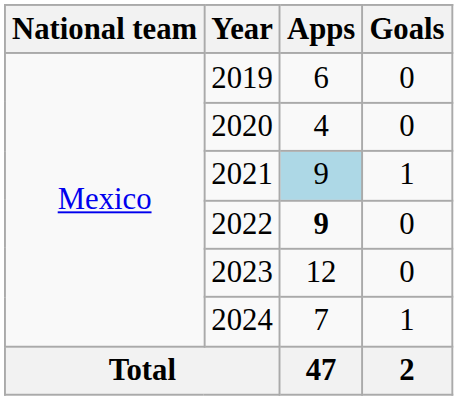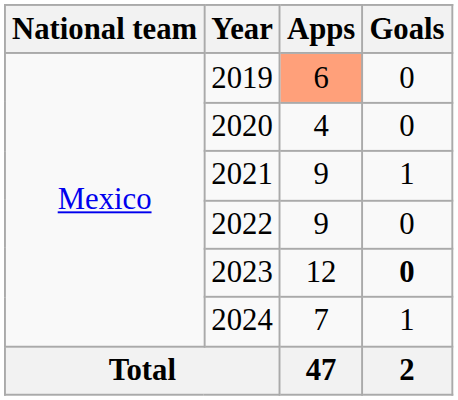(321, 77) no background -> (321, 77) lightsalmon background
(321, 175) lightblue background -> (321, 175) no background
(321, 223) bold -> (321, 223) normal
(407, 272) normal -> (407, 272) bold
